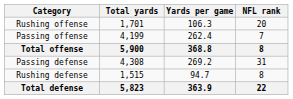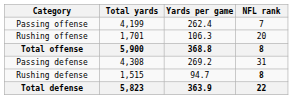rows swapped: (52, 37) <-> (52, 24)
(262, 75) normal -> (262, 75) bold
